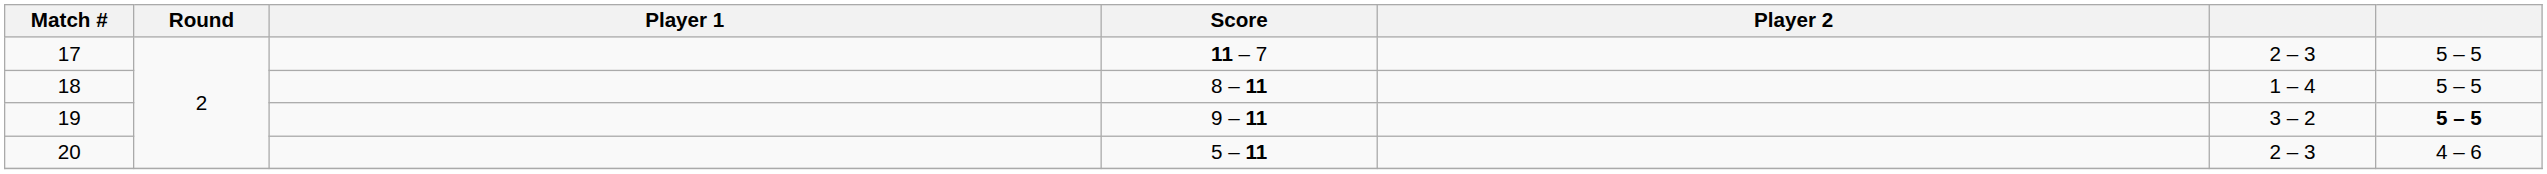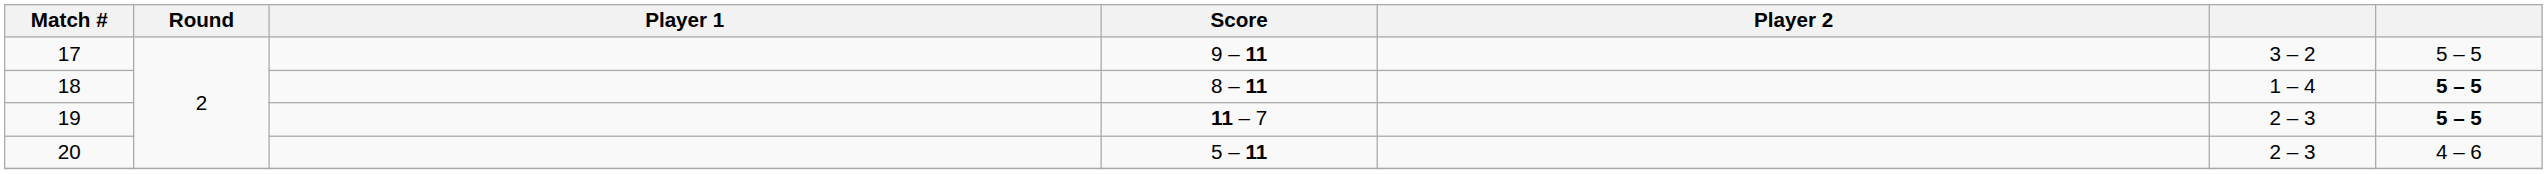(1239, 53) 11 – 7 -> (1239, 53) 9 – 11
(2293, 53) 2 – 3 -> (2293, 53) 3 – 2
(2459, 86) normal -> (2459, 86) bold
(1239, 119) 9 – 11 -> (1239, 119) 11 – 7
(2293, 119) 3 – 2 -> (2293, 119) 2 – 3
